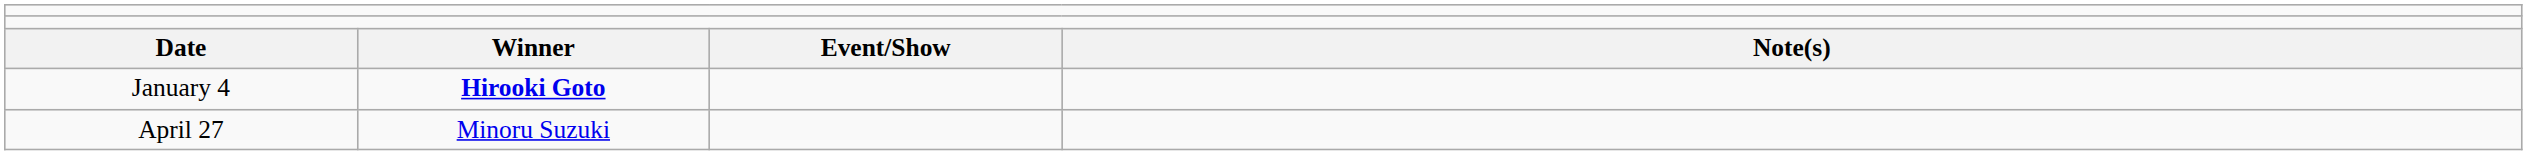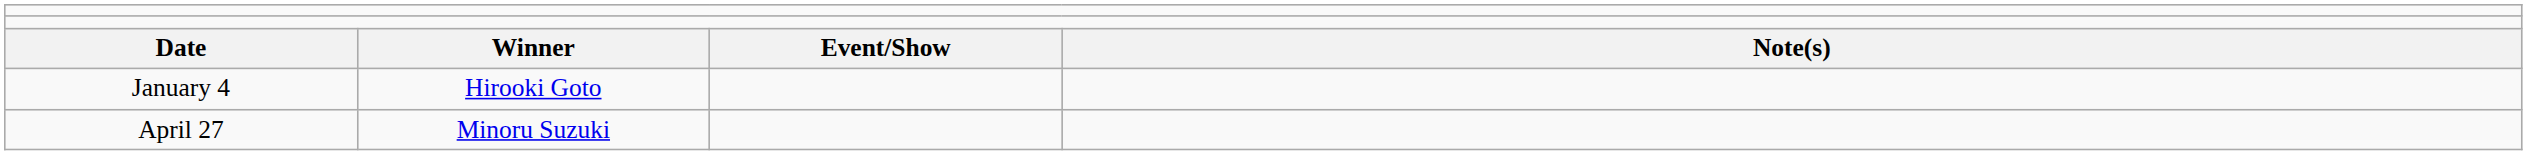(533, 88) bold -> (533, 88) normal
